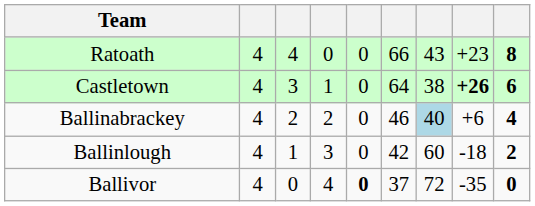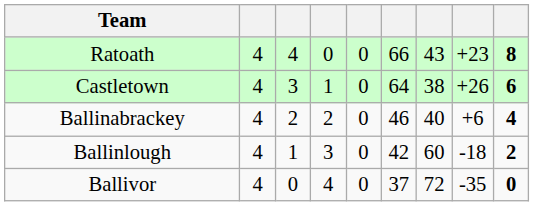(473, 86) bold -> (473, 86) normal
(434, 119) lightblue background -> (434, 119) no background
(364, 184) bold -> (364, 184) normal
